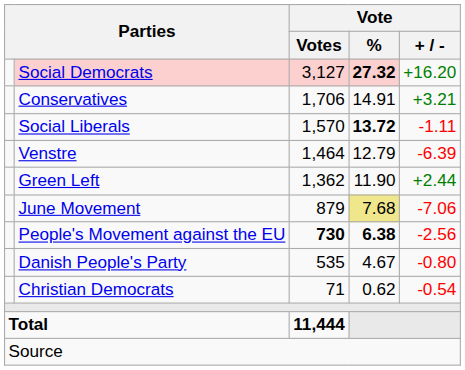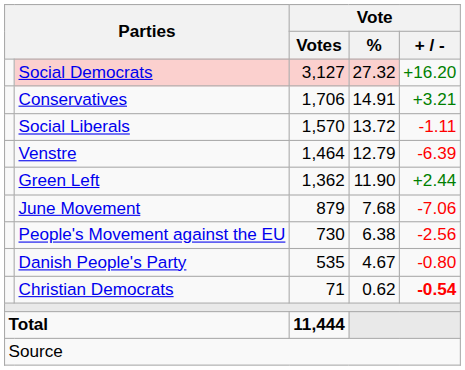(374, 72) bold -> (374, 72) normal
(374, 126) bold -> (374, 126) normal
(379, 208) khaki background -> (379, 208) no background
(330, 235) bold -> (330, 235) normal
(379, 235) bold -> (379, 235) normal
(437, 289) normal -> (437, 289) bold
